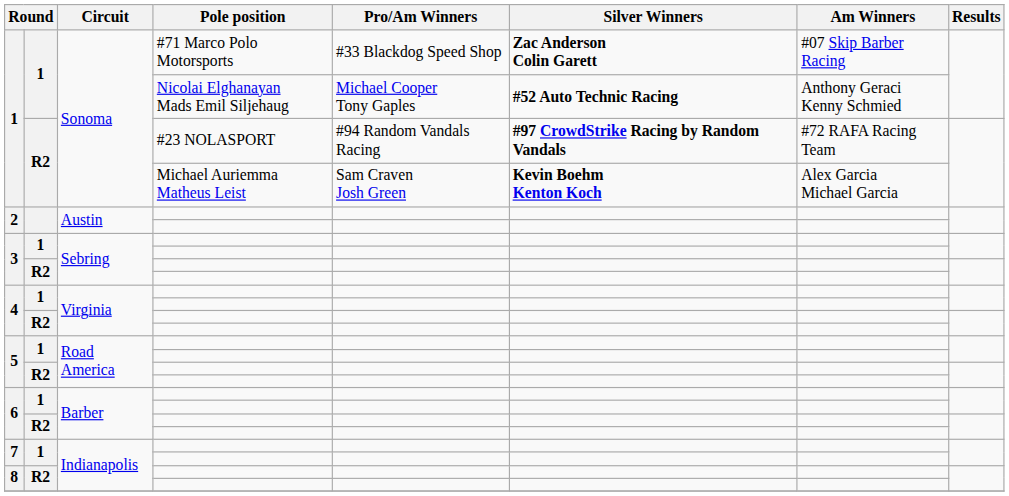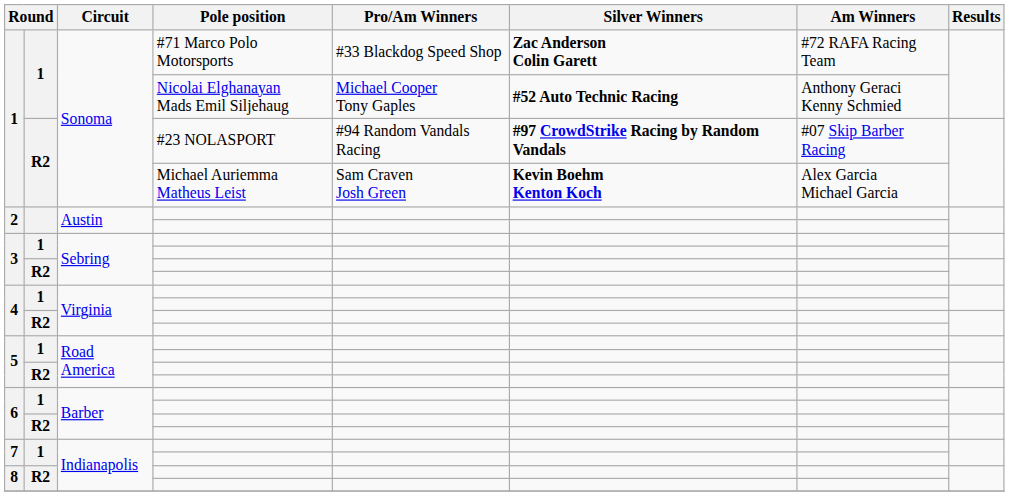(852, 51) #07 Skip Barber Racing -> (859, 51) #72 RAFA Racing Team
(859, 140) #72 RAFA Racing Team -> (852, 140) #07 Skip Barber Racing
